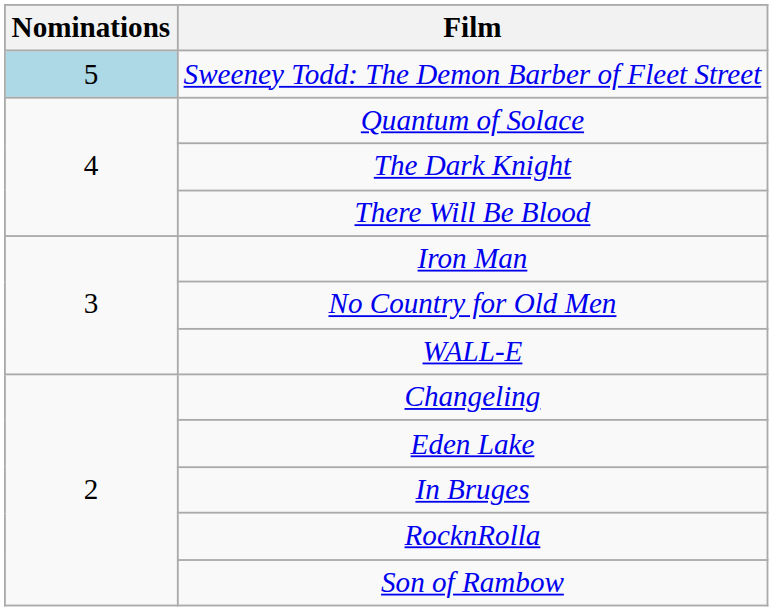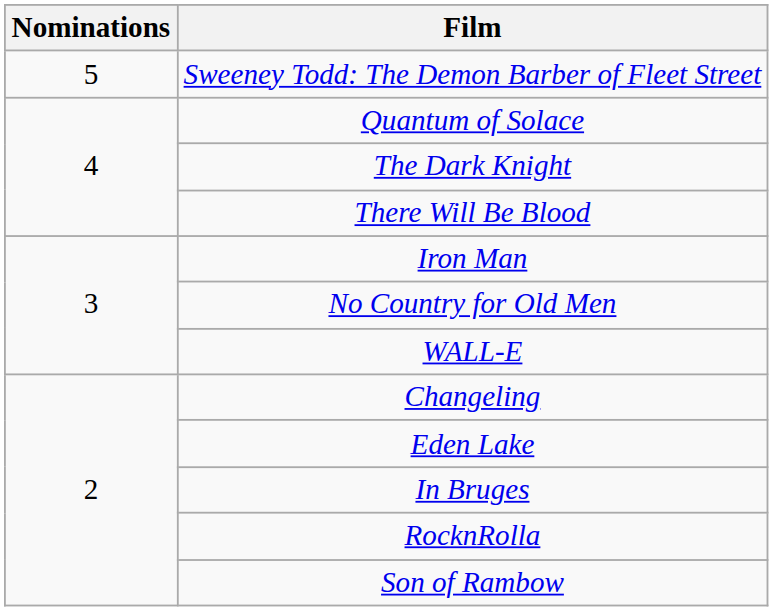(91, 73) lightblue background -> (91, 73) no background
